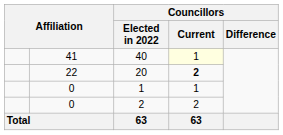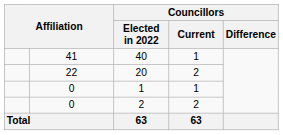(196, 56) lightyellow background -> (196, 56) no background
(196, 72) bold -> (196, 72) normal
